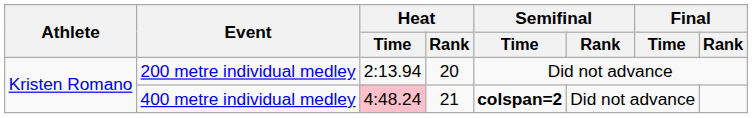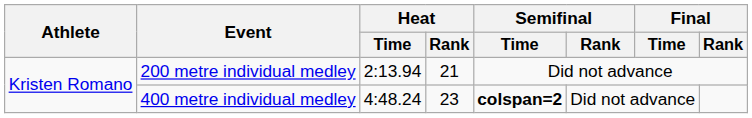(449, 72) 20 -> (449, 72) 21
(393, 99) pink background -> (393, 99) no background
(449, 99) 21 -> (449, 99) 23
